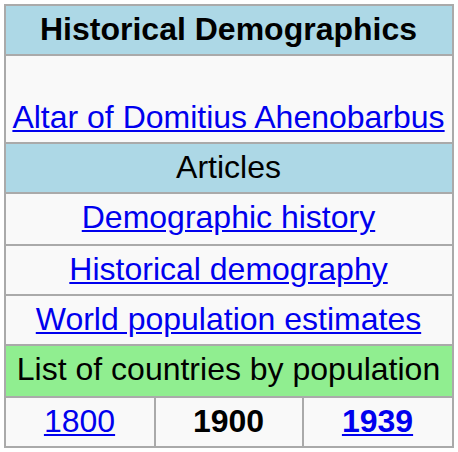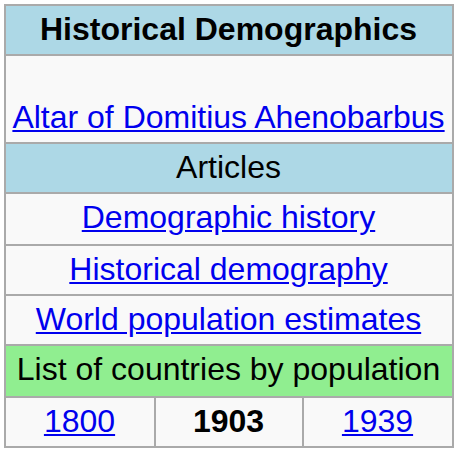(228, 421) 1900 -> (228, 421) 1903
(378, 421) bold -> (378, 421) normal
